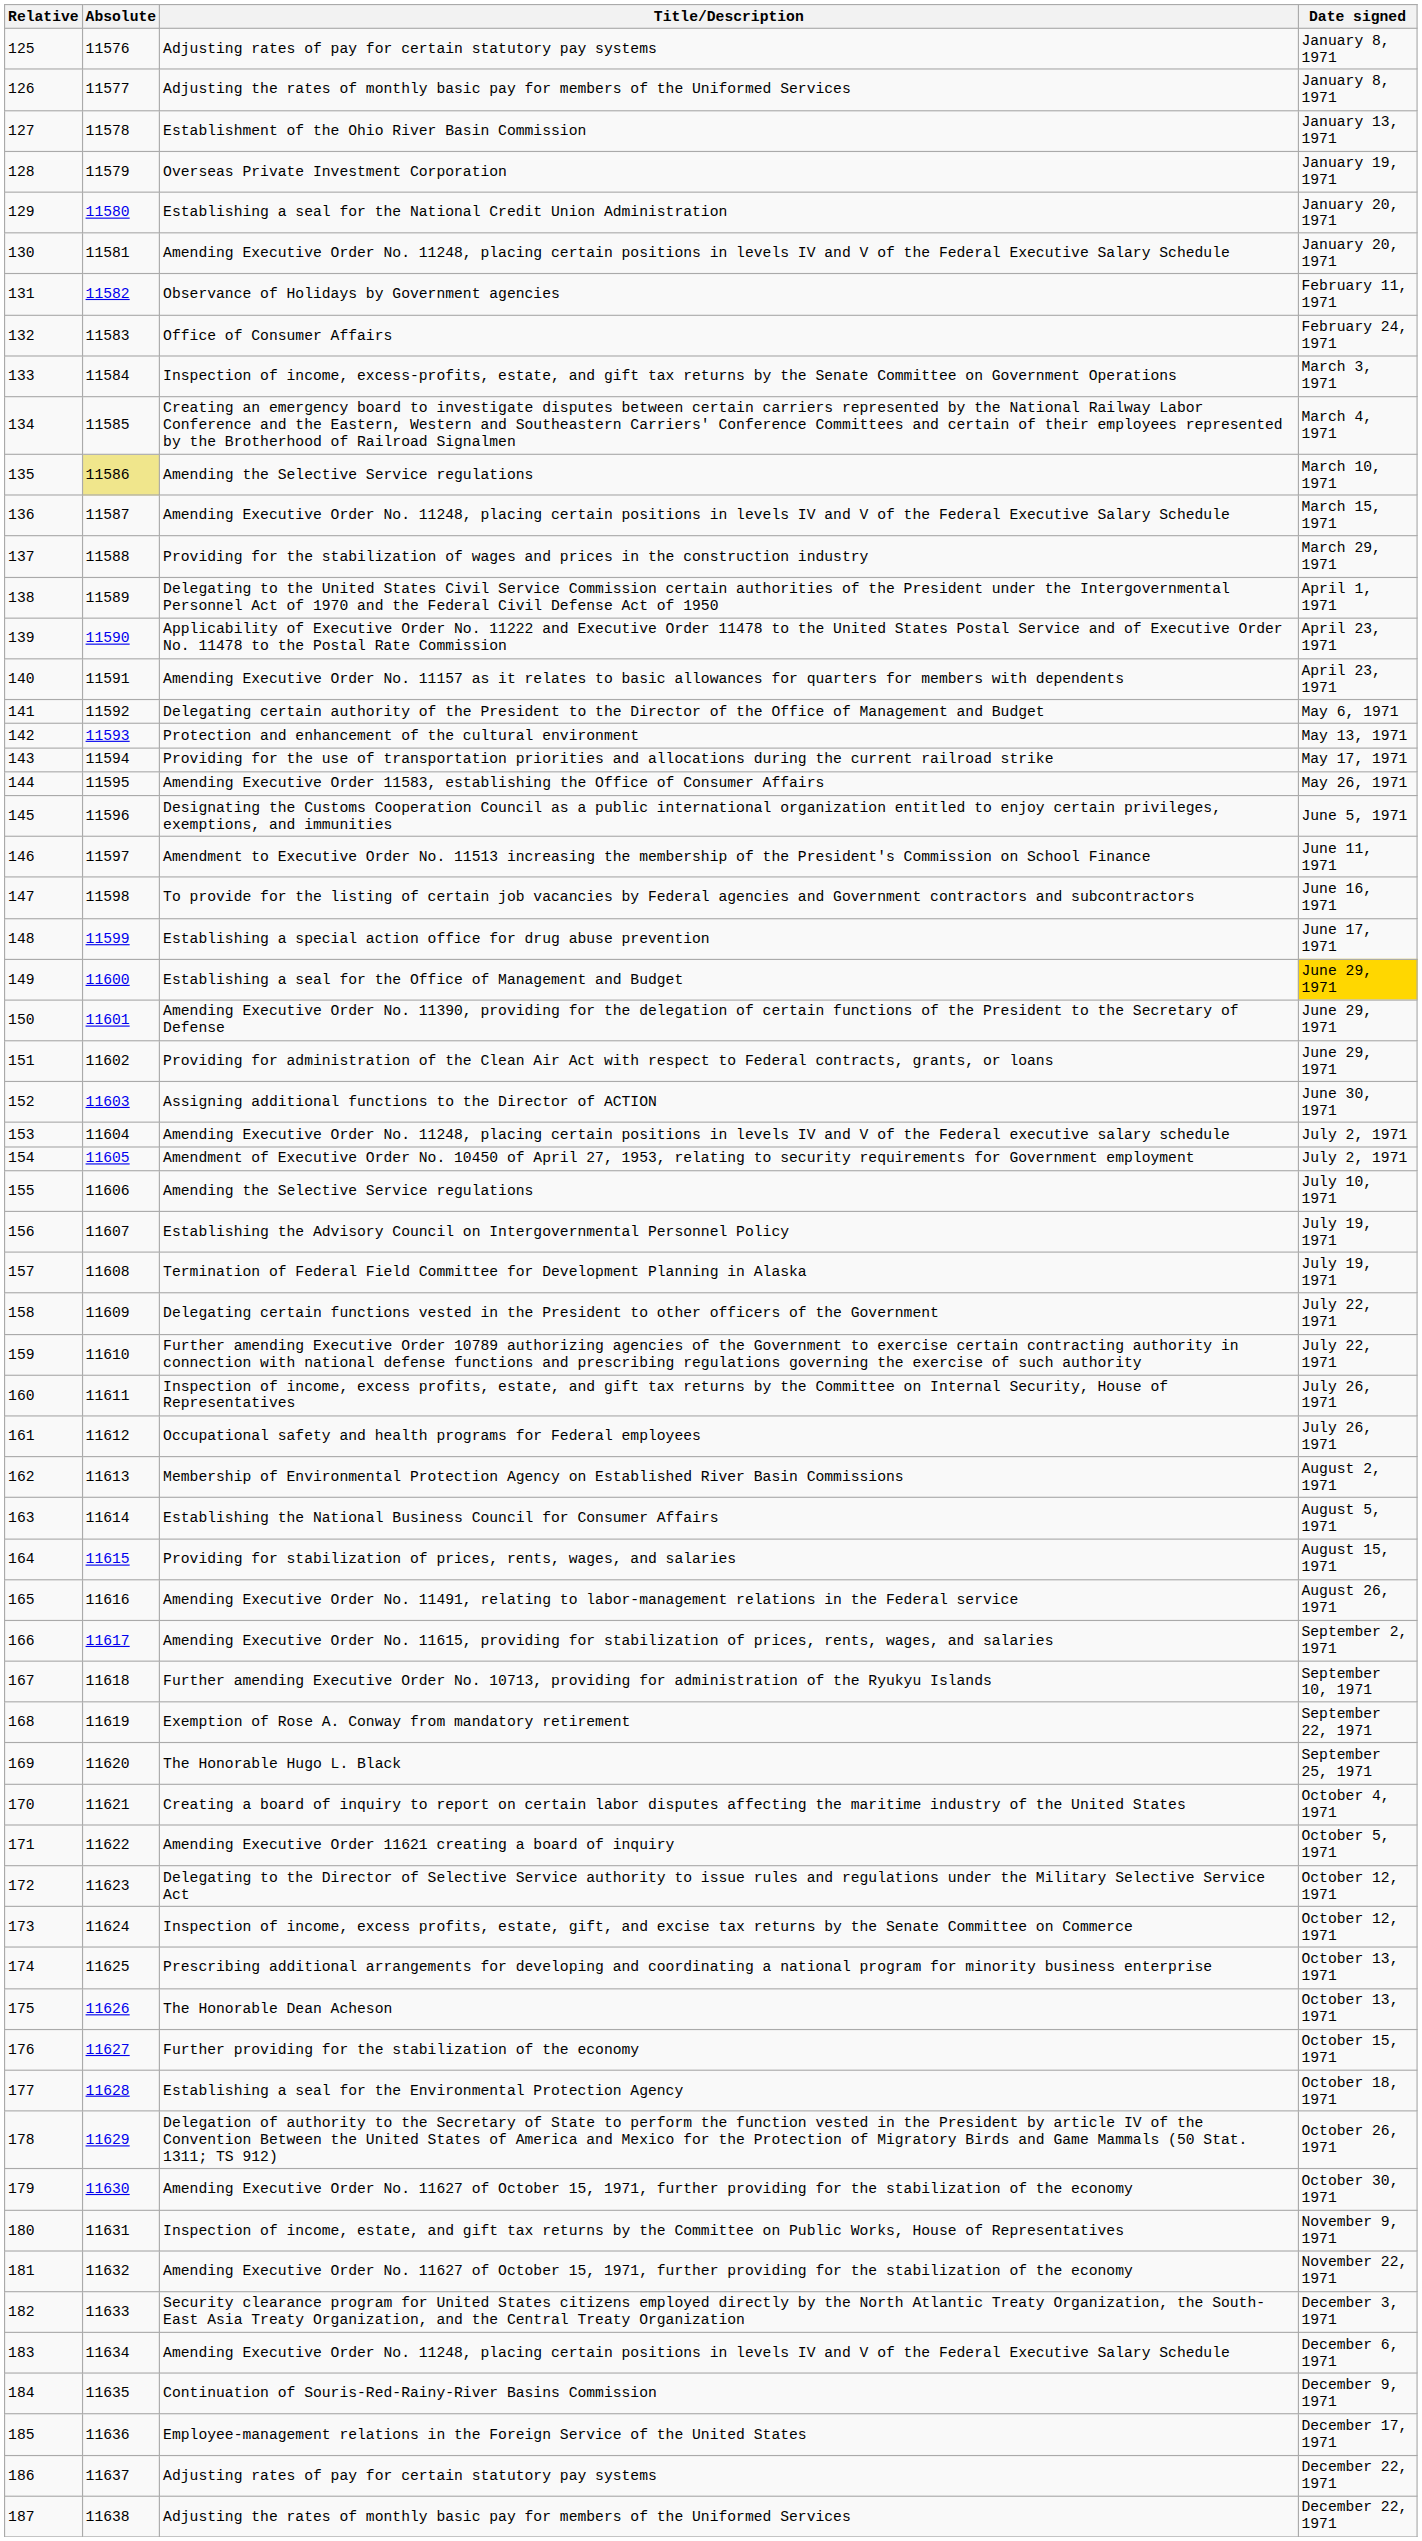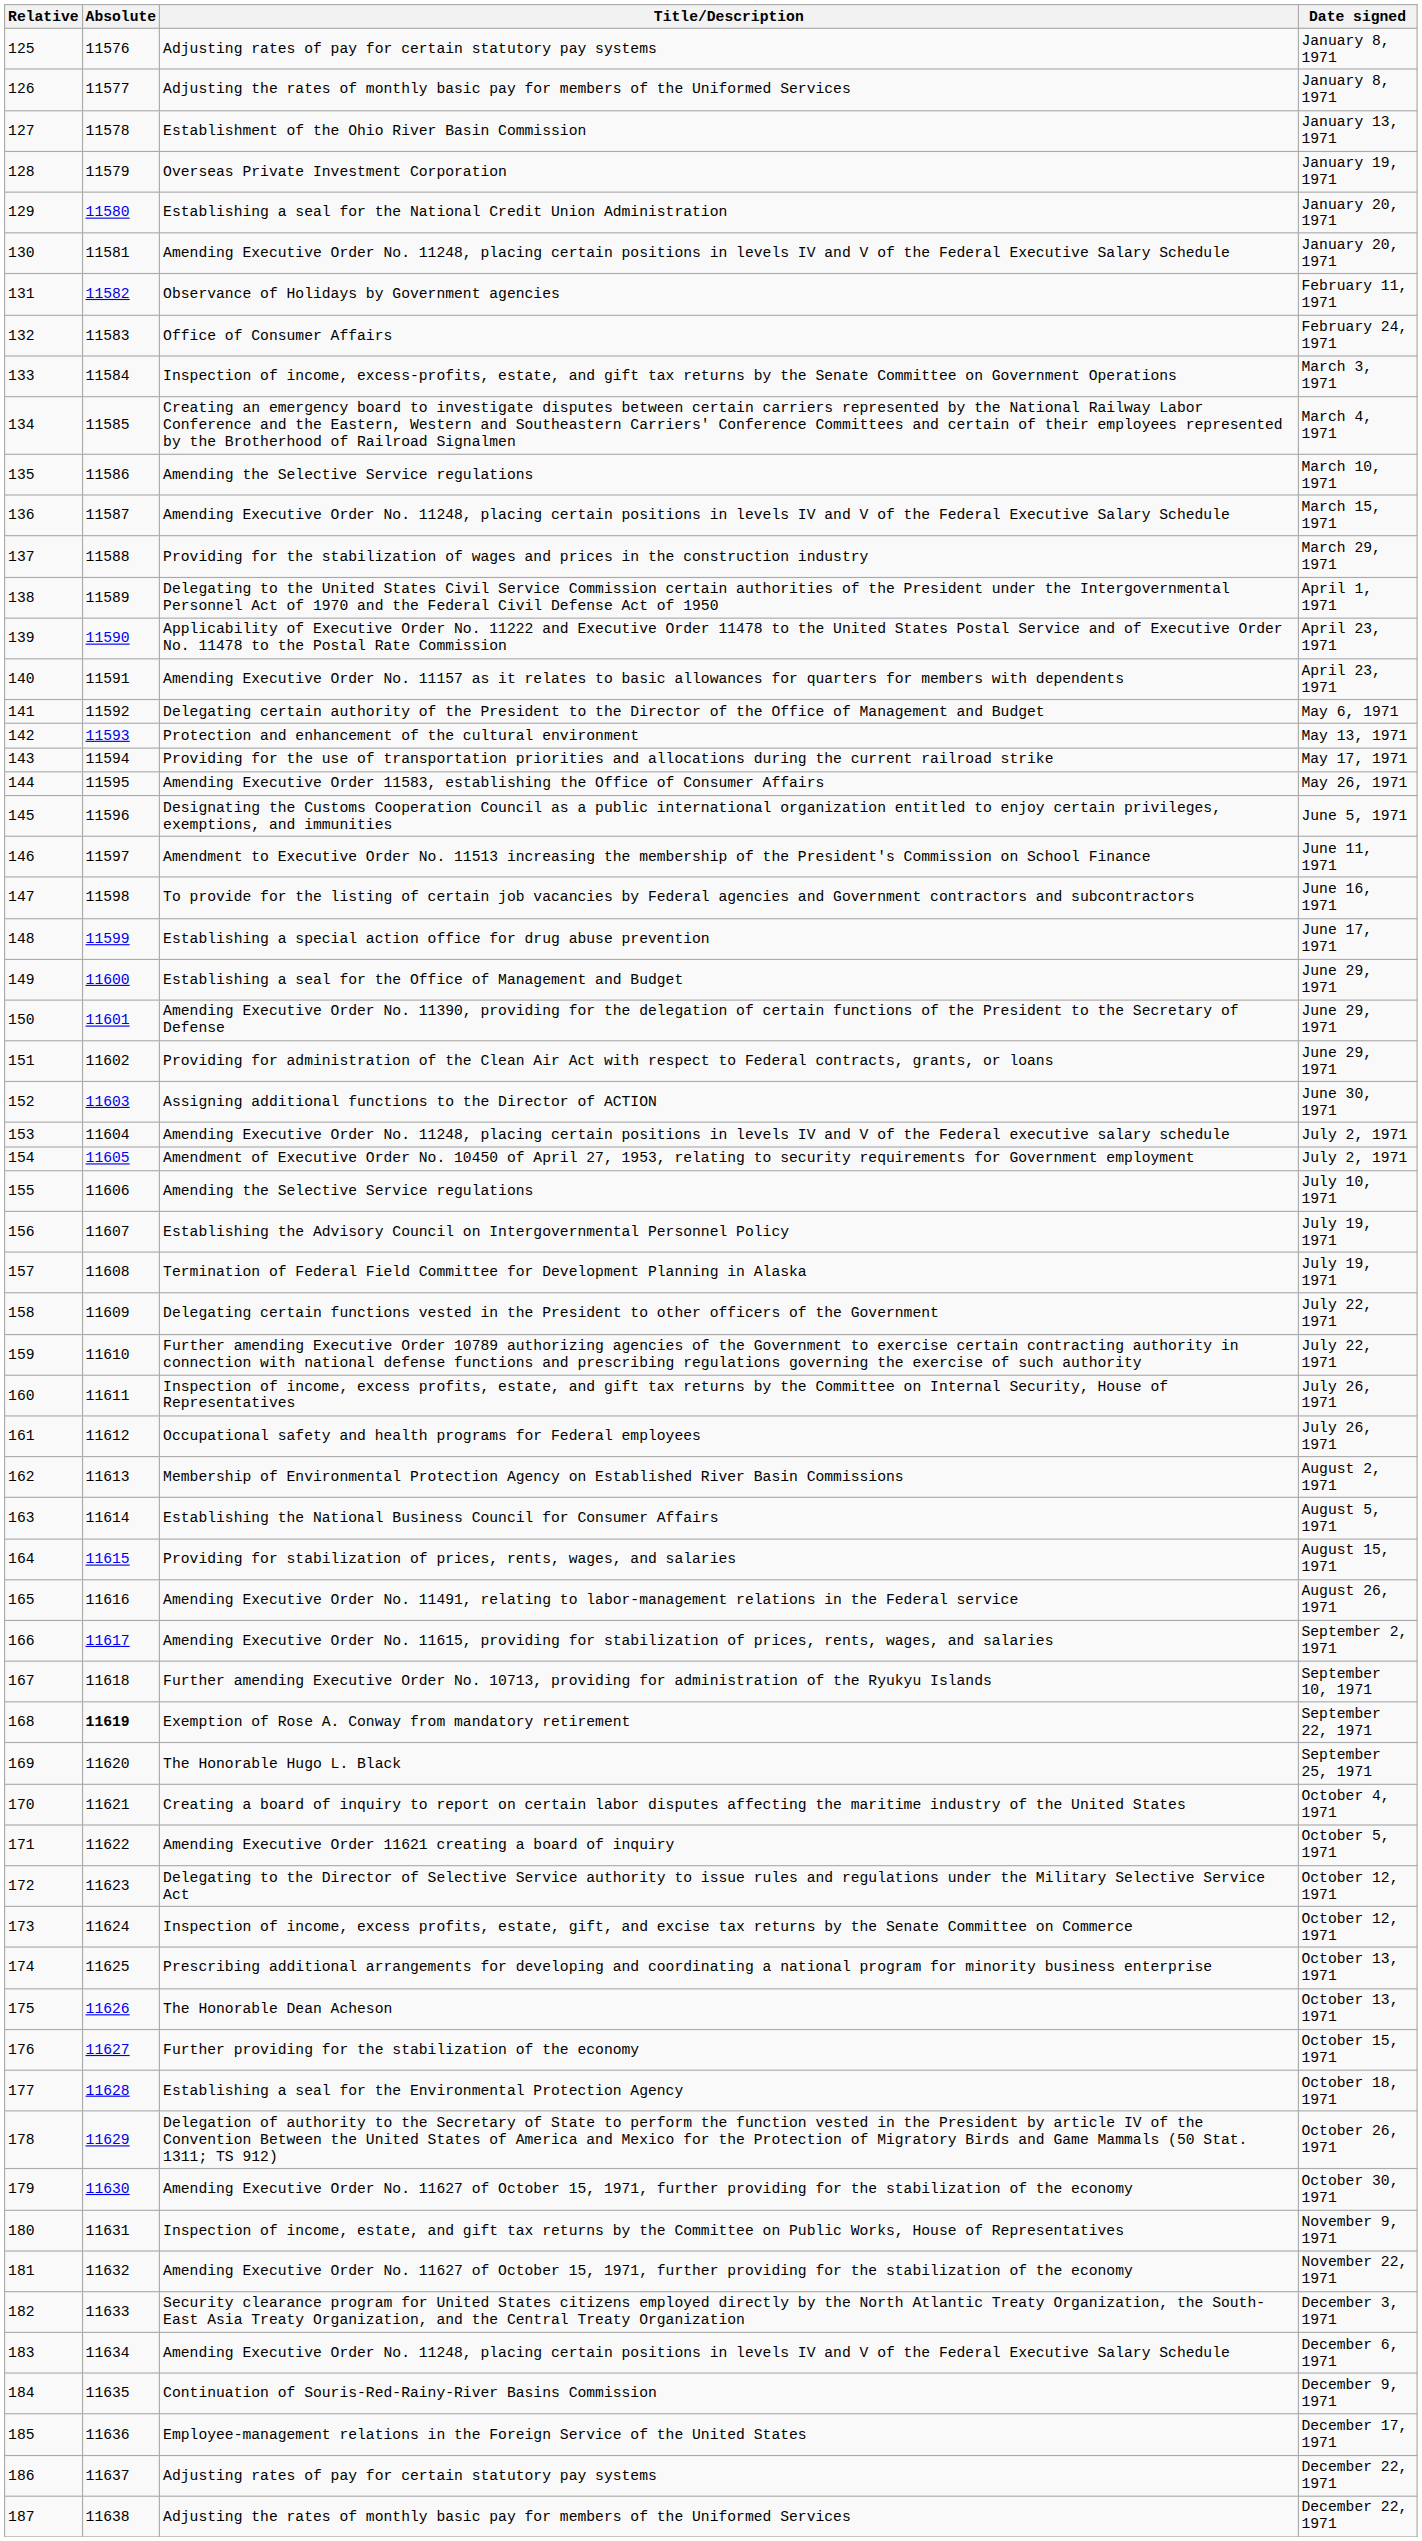(108, 475) khaki background -> (108, 475) no background
(1337, 980) gold background -> (1337, 980) no background
(108, 1723) normal -> (108, 1723) bold
